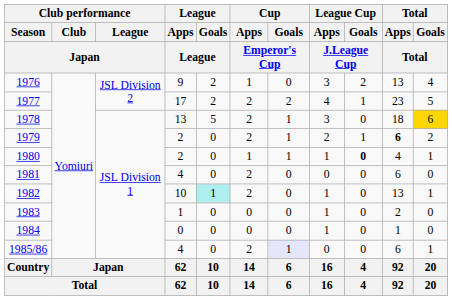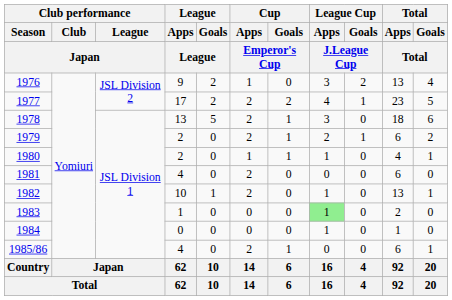(430, 119) gold background -> (430, 119) no background
(398, 138) bold -> (398, 138) normal
(363, 156) bold -> (363, 156) normal
(213, 193) paleturquoise background -> (213, 193) no background
(327, 212) no background -> (327, 212) lightgreen background
(289, 249) lavender background -> (289, 249) no background
